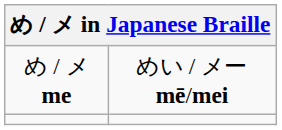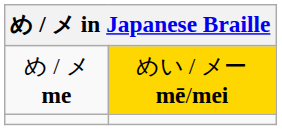(192, 80) no background -> (192, 80) gold background
